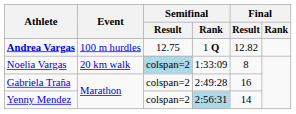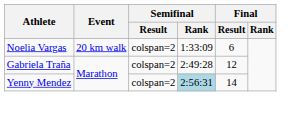- row: (41, 47)
(168, 65) lightblue background -> (153, 47) no background
(246, 65) 8 -> (231, 47) 6
(246, 83) 16 -> (231, 65) 12
